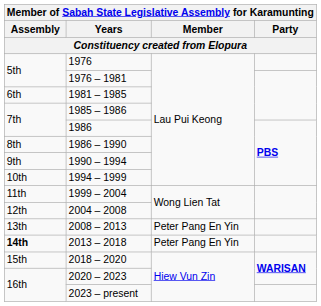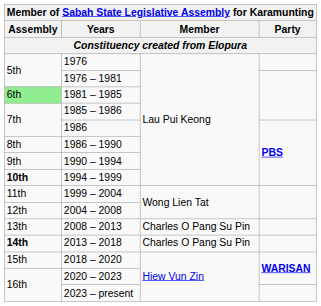(14, 95) no background -> (14, 95) lightgreen background
(17, 177) normal -> (17, 177) bold
(196, 227) Peter Pang En Yin -> (196, 227) Charles O Pang Su Pin
(196, 243) Peter Pang En Yin -> (196, 243) Charles O Pang Su Pin
